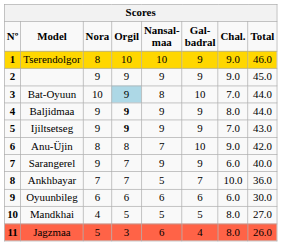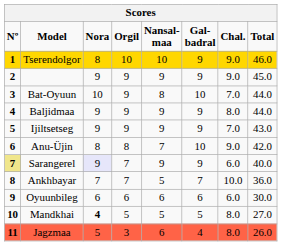(127, 94) lightblue background -> (127, 94) no background
(127, 111) bold -> (127, 111) normal
(127, 128) bold -> (127, 128) normal
(13, 163) no background -> (13, 163) khaki background
(97, 163) no background -> (97, 163) lavender background
(97, 215) normal -> (97, 215) bold
